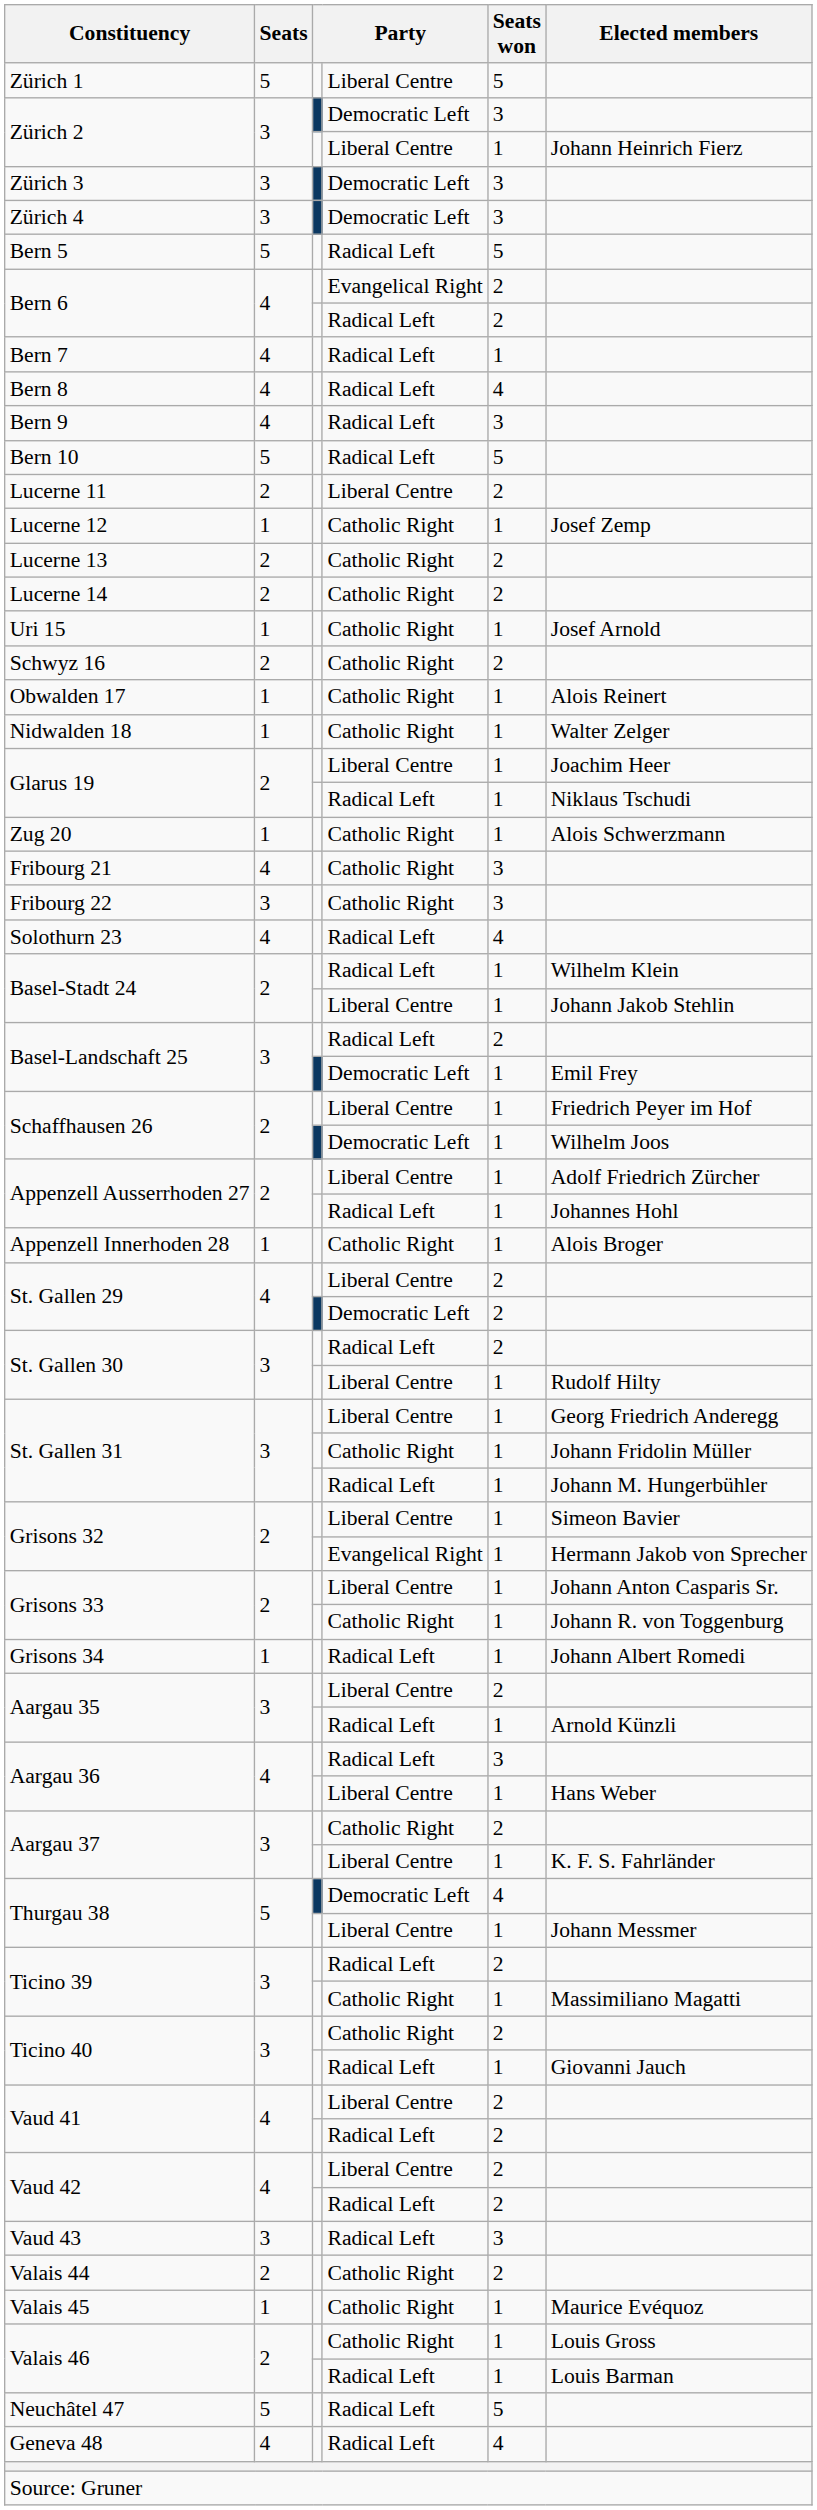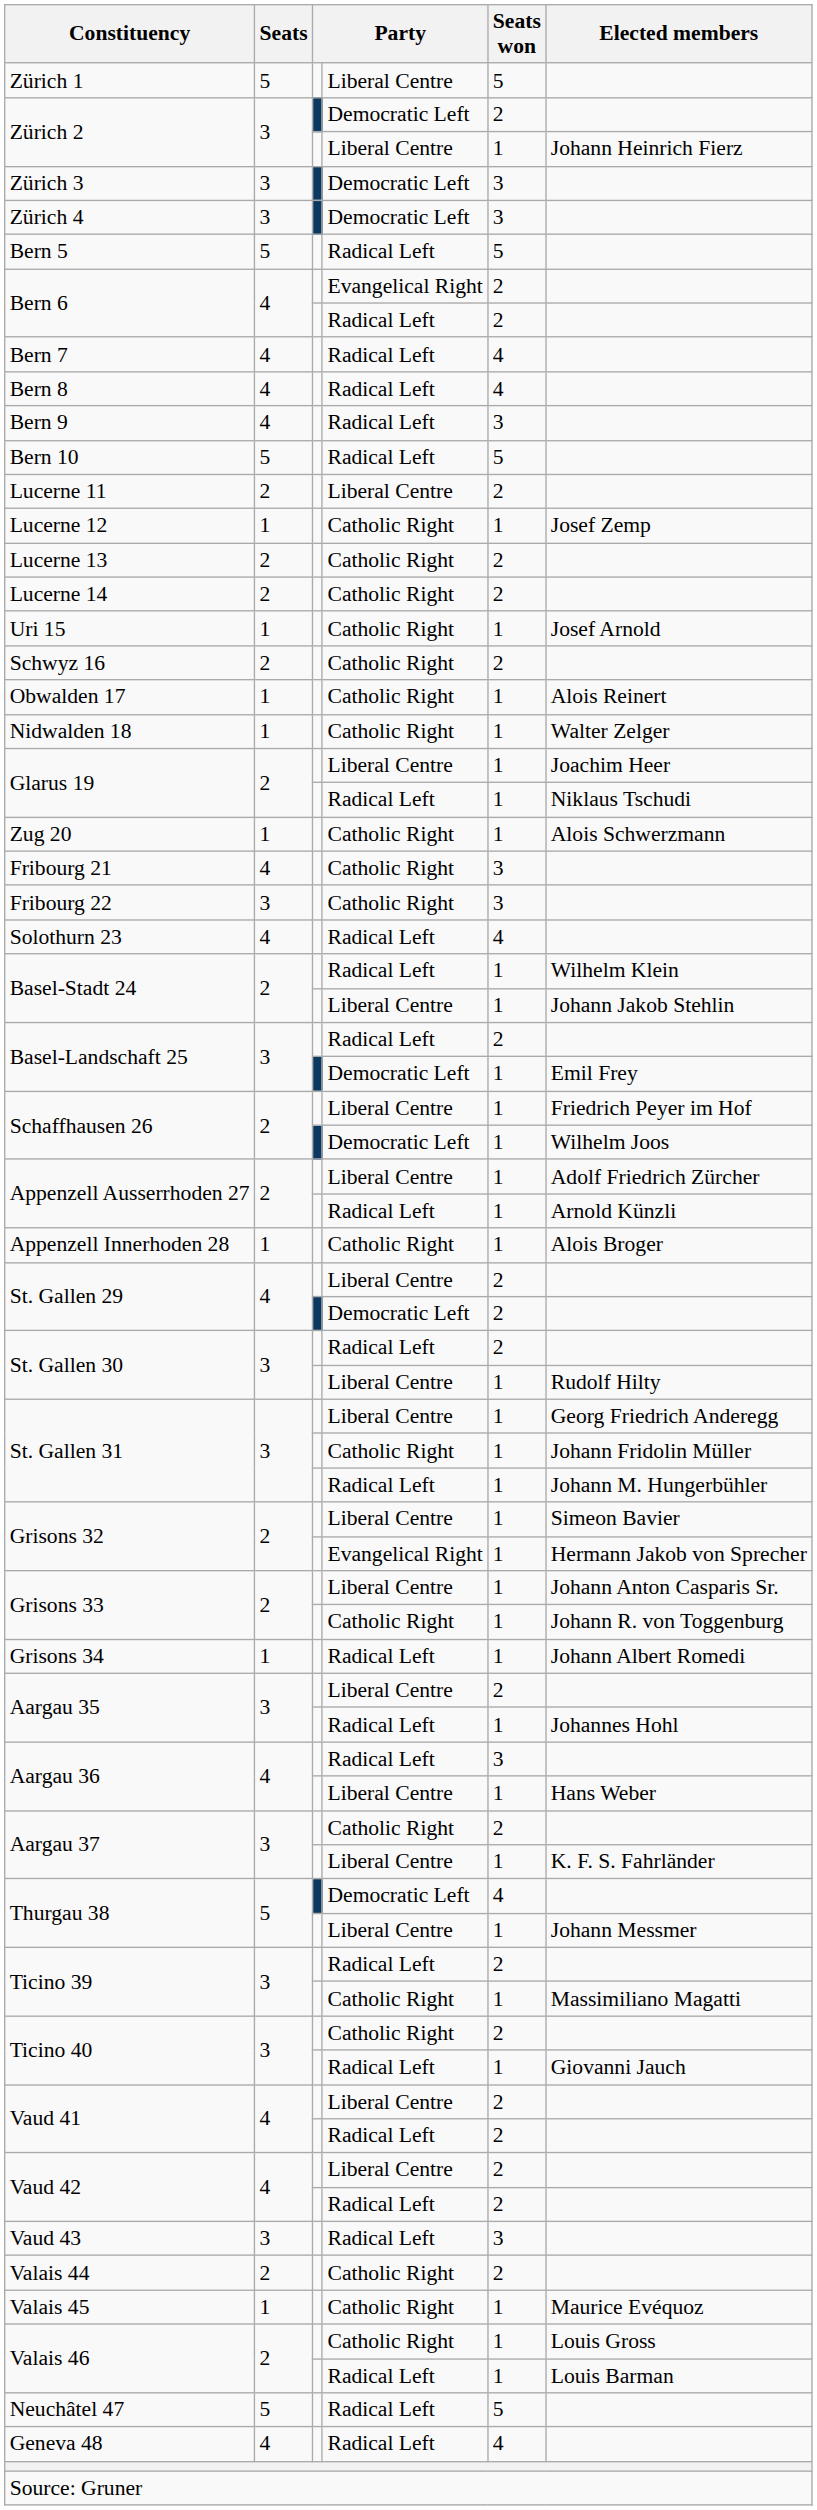(498, 114) 3 -> (498, 114) 2
(498, 354) 1 -> (498, 354) 4
(615, 1210) Johannes Hohl -> (613, 1210) Arnold Künzli
(613, 1724) Arnold Künzli -> (615, 1724) Johannes Hohl
